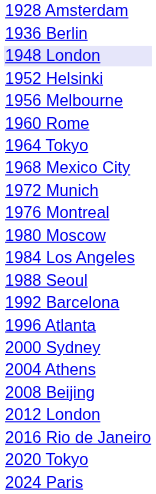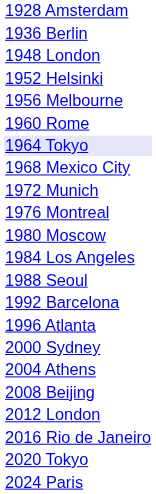(53, 56) lavender background -> (53, 56) no background
(47, 145) no background -> (47, 145) lavender background
